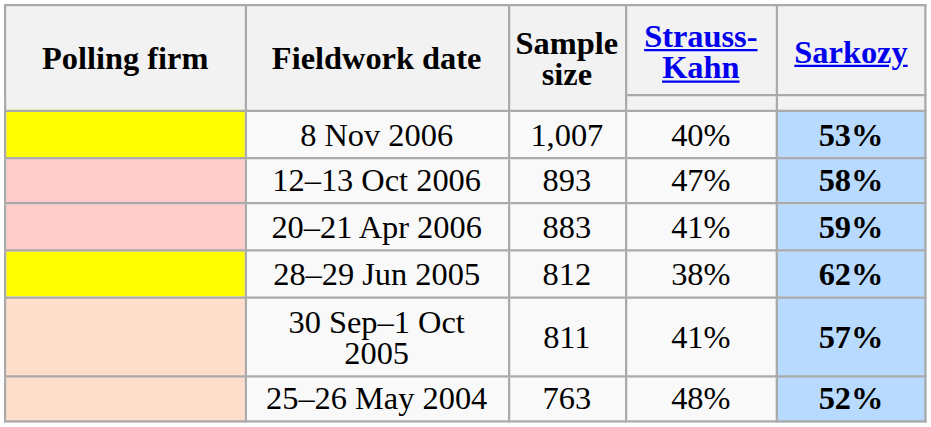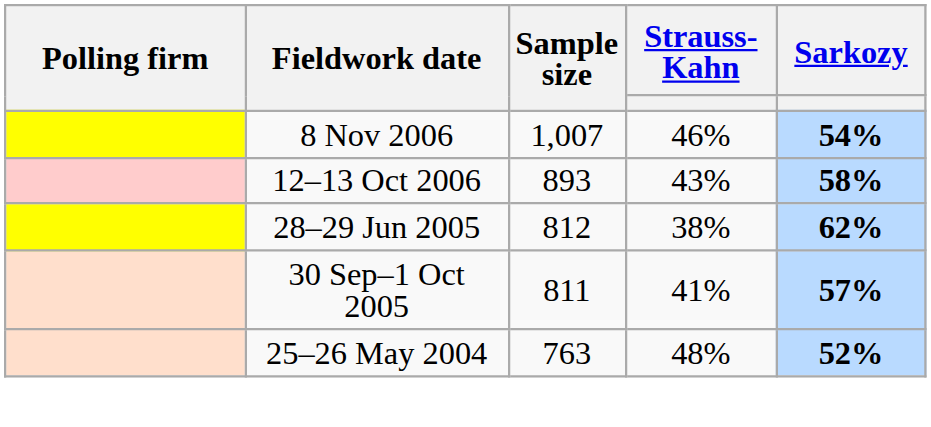(701, 134) 40% -> (701, 134) 46%
(851, 134) 53% -> (851, 134) 54%
(701, 181) 47% -> (701, 181) 43%
- row: (377, 227)
